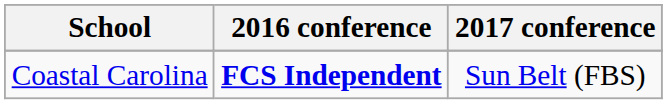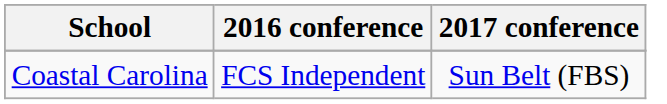(331, 74) bold -> (323, 74) normal
